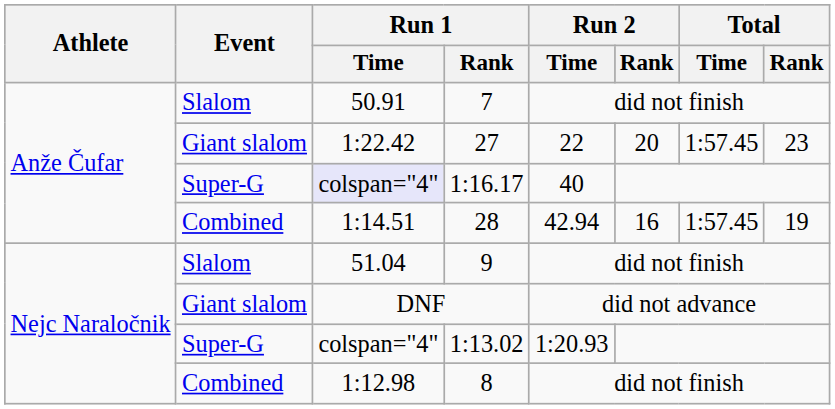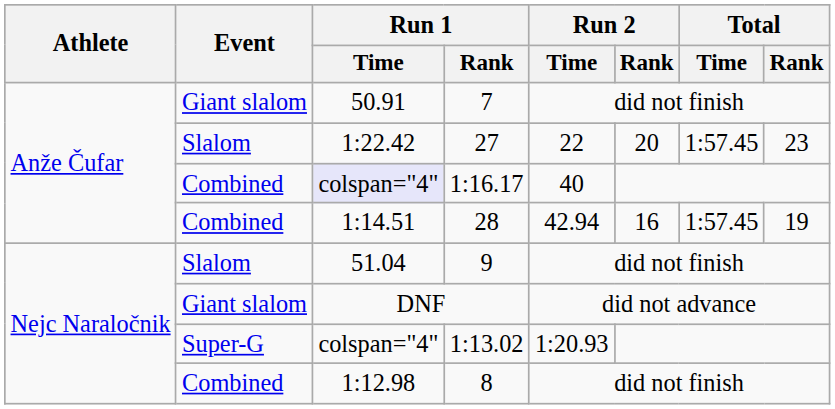(216, 103) Slalom -> (244, 103) Giant slalom
(244, 143) Giant slalom -> (216, 143) Slalom
(223, 183) Super-G -> (233, 183) Combined
